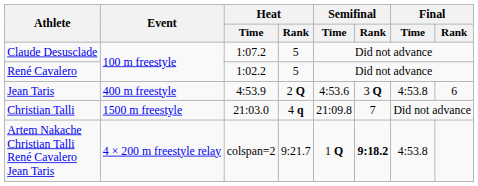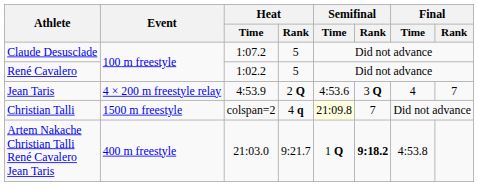(140, 91) 400 m freestyle -> (162, 91) 4 × 200 m freestyle relay
(413, 91) 4:53.8 -> (413, 91) 4
(454, 91) 6 -> (454, 91) 7
(251, 110) 21:03.0 -> (251, 110) colspan=2
(334, 110) no background -> (334, 110) lightyellow background
(162, 151) 4 × 200 m freestyle relay -> (140, 151) 400 m freestyle
(251, 151) colspan=2 -> (251, 151) 21:03.0
